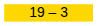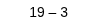(49, 12) gold background -> (49, 12) no background
